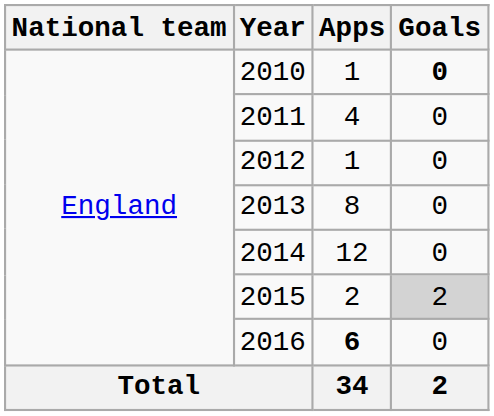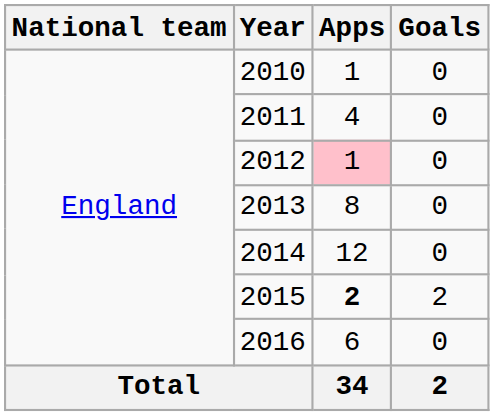(440, 72) bold -> (440, 72) normal
(352, 162) no background -> (352, 162) pink background
(352, 297) normal -> (352, 297) bold
(440, 297) lightgrey background -> (440, 297) no background
(352, 342) bold -> (352, 342) normal
